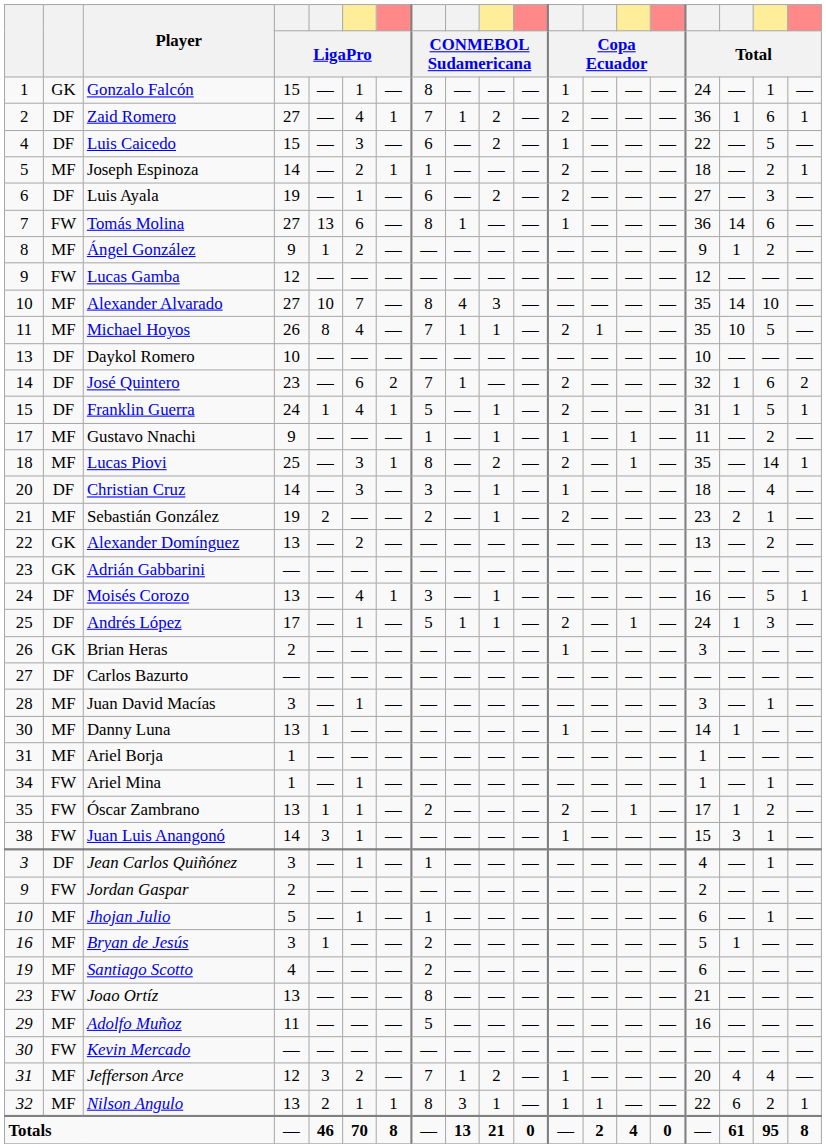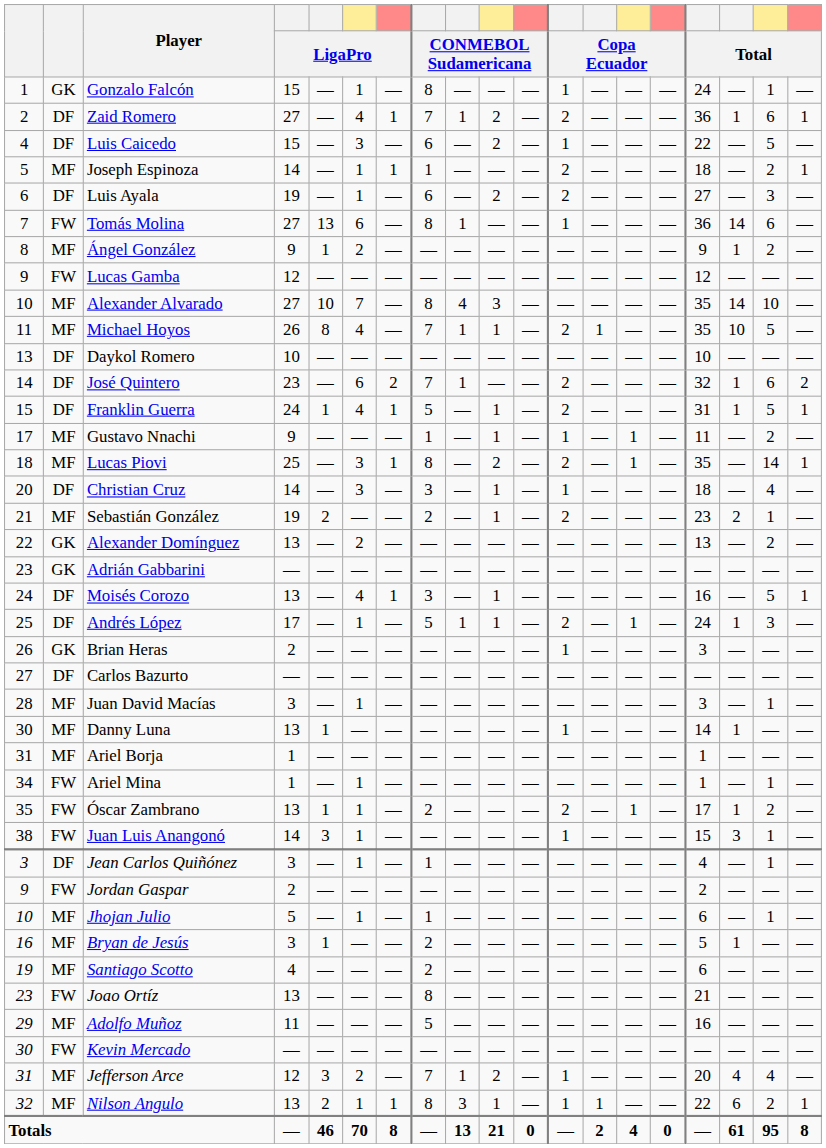(359, 169) 2 -> (359, 169) 1
